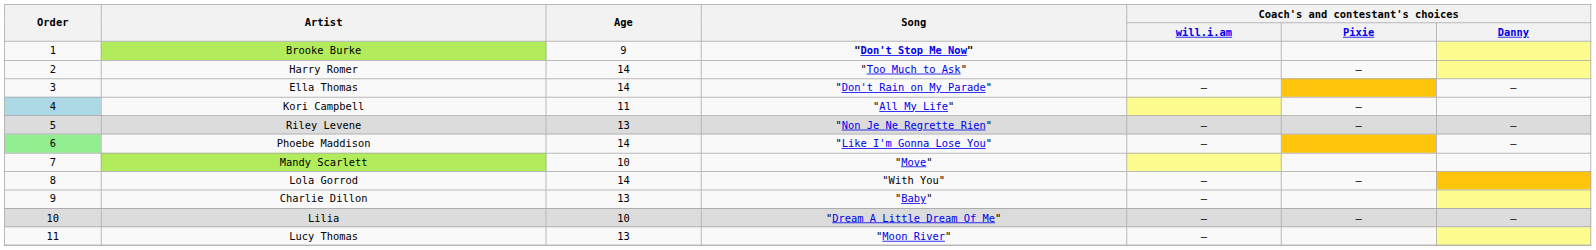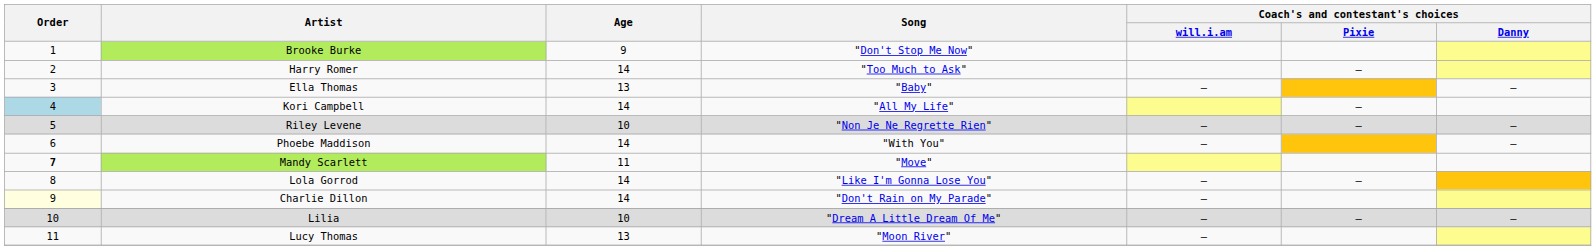(914, 51) bold -> (914, 51) normal
(623, 88) 14 -> (623, 88) 13
(914, 88) "Don't Rain on My Parade" -> (914, 88) "Baby"
(623, 106) 11 -> (623, 106) 14
(623, 125) 13 -> (623, 125) 10
(53, 144) lightgreen background -> (53, 144) no background
(914, 144) "Like I'm Gonna Lose You" -> (914, 144) "With You"
(53, 162) normal -> (53, 162) bold
(623, 162) 10 -> (623, 162) 11
(914, 181) "With You" -> (914, 181) "Like I'm Gonna Lose You"
(53, 199) no background -> (53, 199) lightyellow background
(623, 199) 13 -> (623, 199) 14
(914, 199) "Baby" -> (914, 199) "Don't Rain on My Parade"
